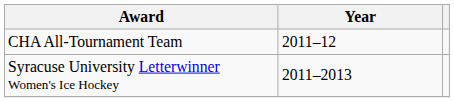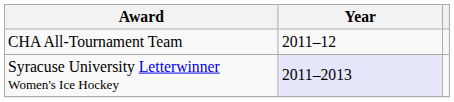(317, 75) no background -> (317, 75) lavender background
